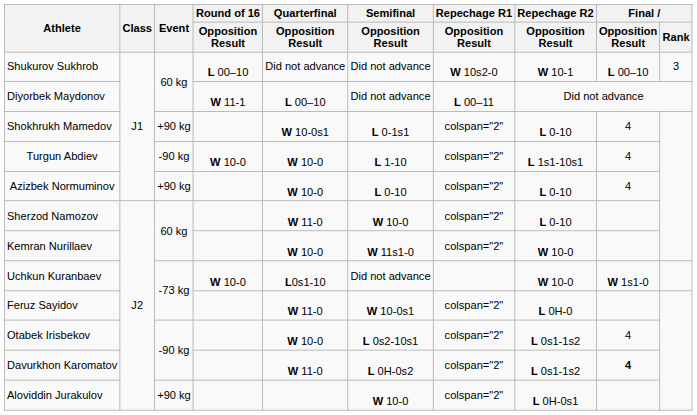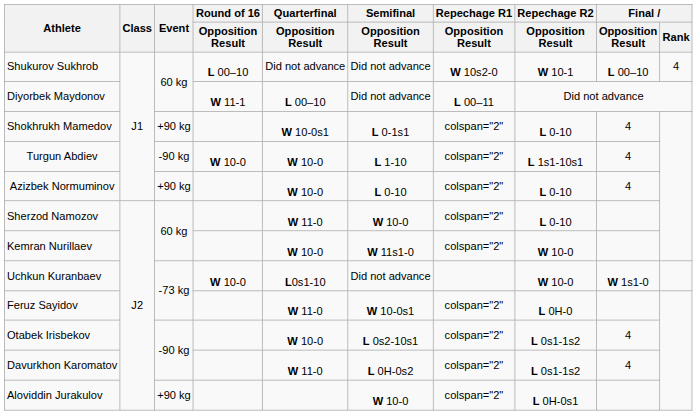(676, 67) 3 -> (676, 67) 4
(628, 365) bold -> (628, 365) normal
